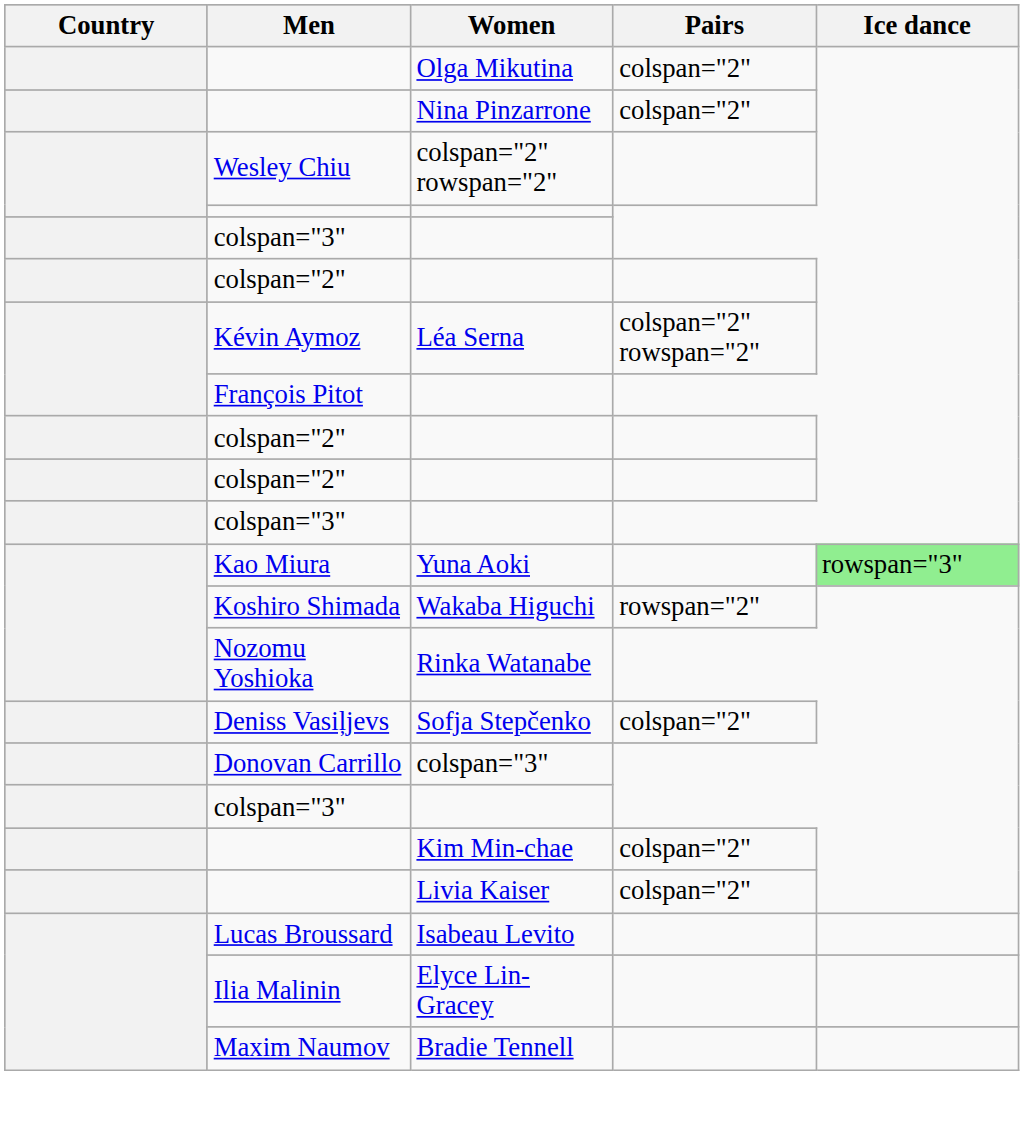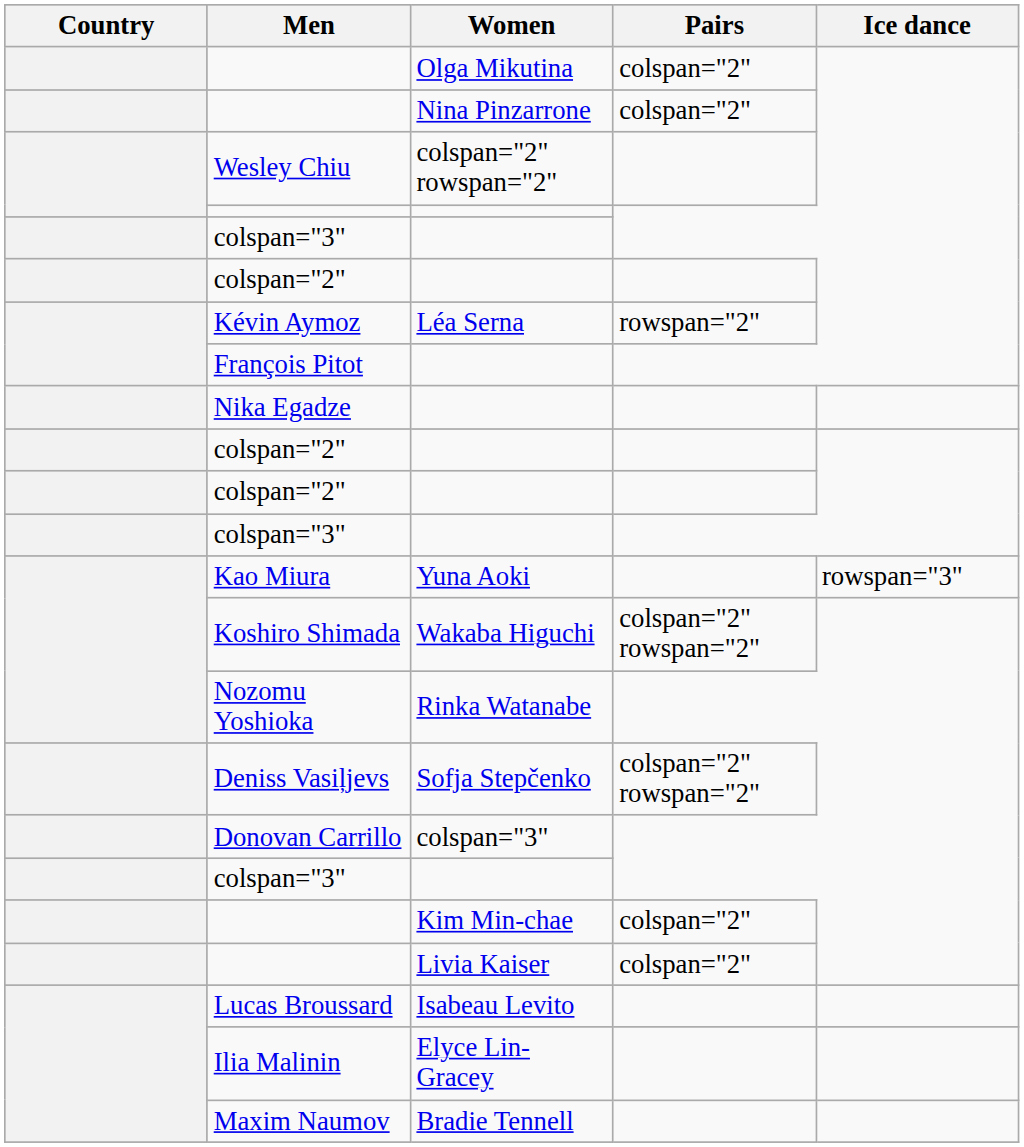(690, 337) colspan="2" rowspan="2" -> (690, 322) rowspan="2"
+ row: (282, 407)
(892, 564) lightgreen background -> (892, 576) no background
(690, 606) rowspan="2" -> (690, 633) colspan="2" rowspan="2"
(685, 721) colspan="2" -> (690, 778) colspan="2" rowspan="2"
